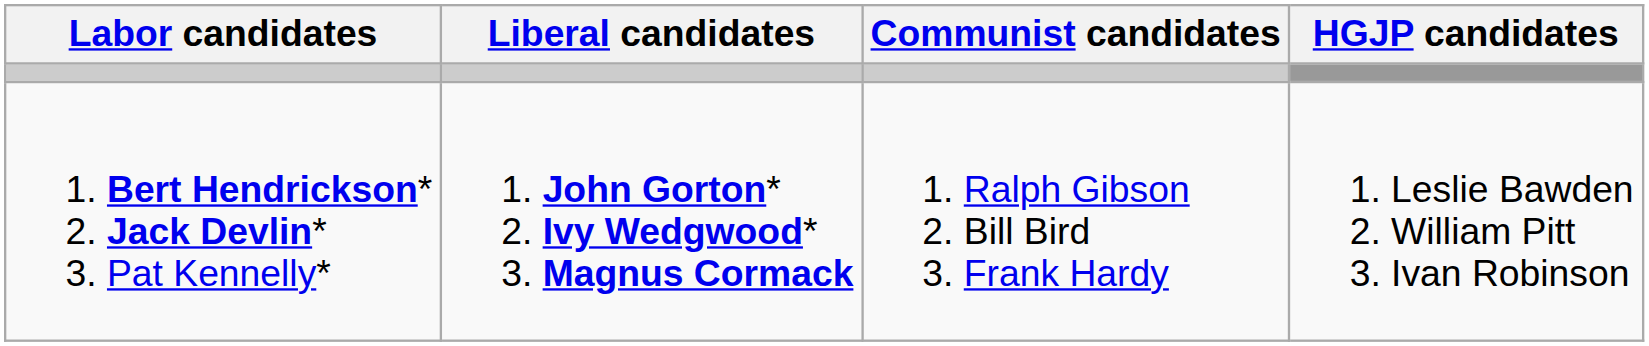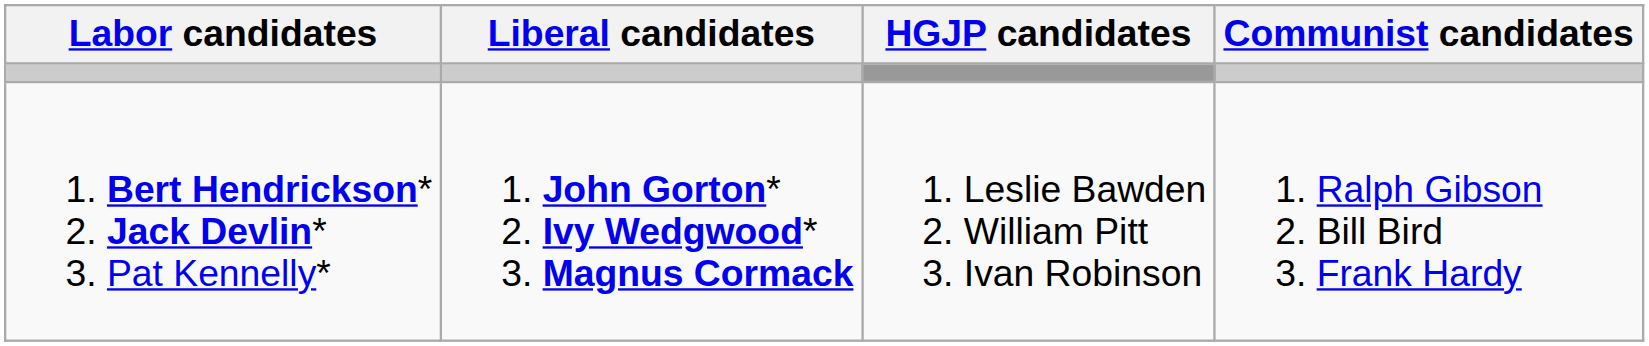columns swapped: (1076, 34) <-> (1466, 34)
